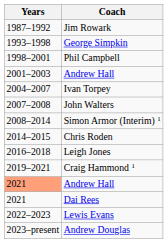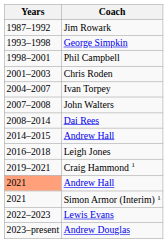(89, 74) Andrew Hall -> (88, 74) Chris Roden
(112, 121) Simon Armor (Interim) 1 -> (81, 120) Dai Rees
(88, 136) Chris Roden -> (89, 136) Andrew Hall
(81, 199) Dai Rees -> (112, 199) Simon Armor (Interim) 1
